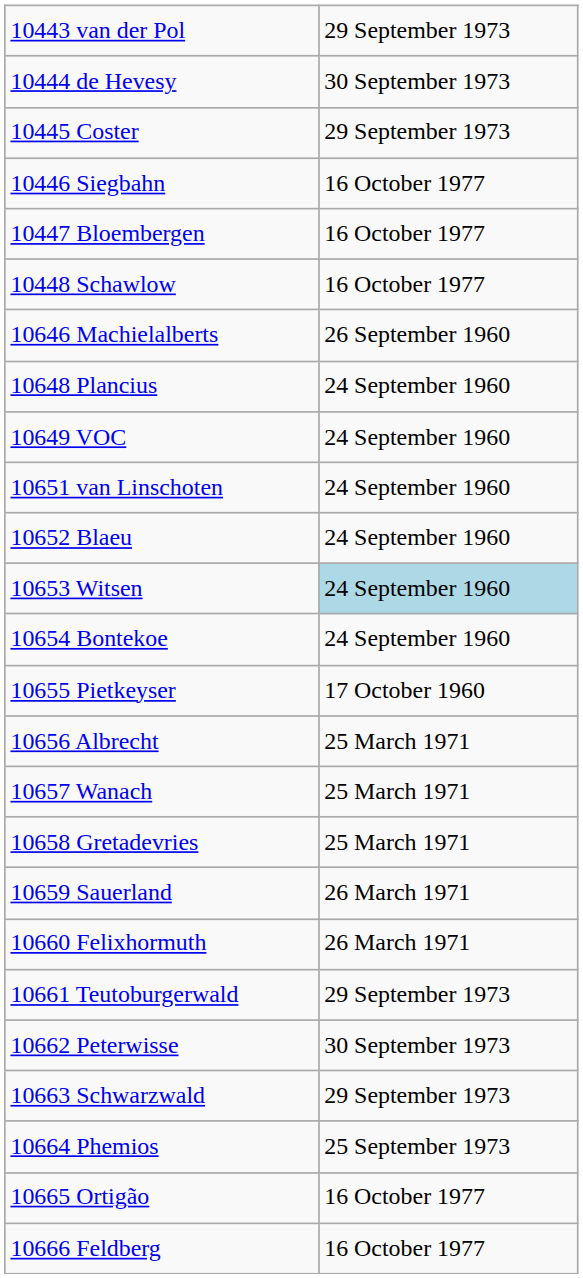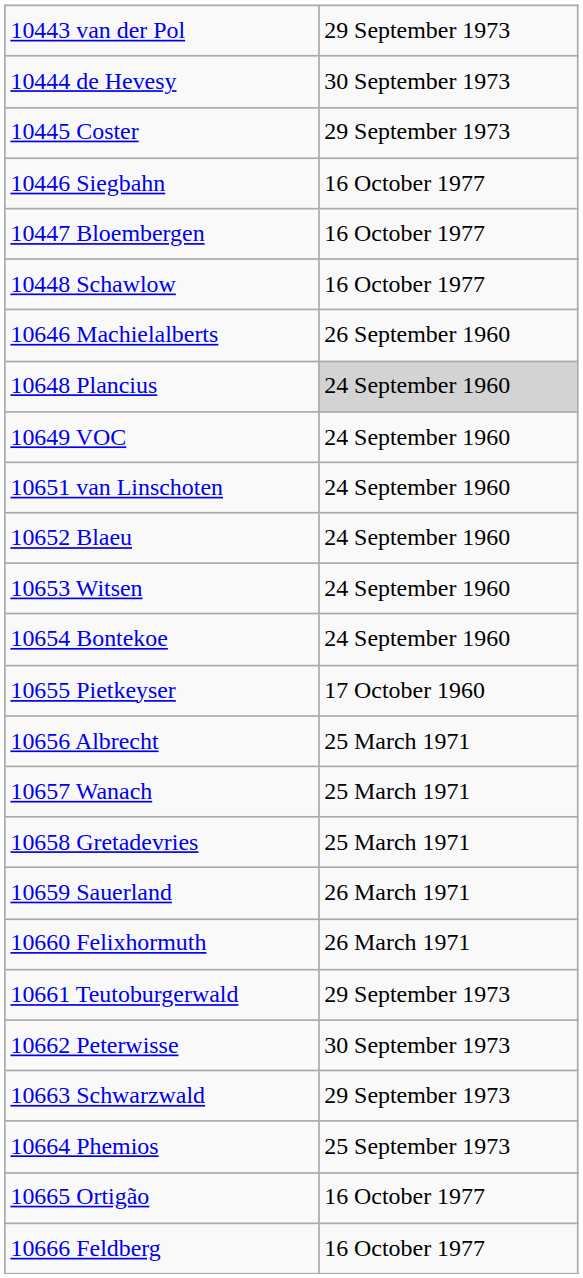(417, 385) no background -> (417, 385) lightgrey background
(417, 588) lightblue background -> (417, 588) no background
